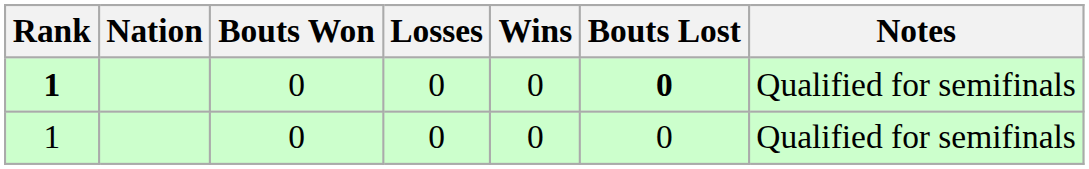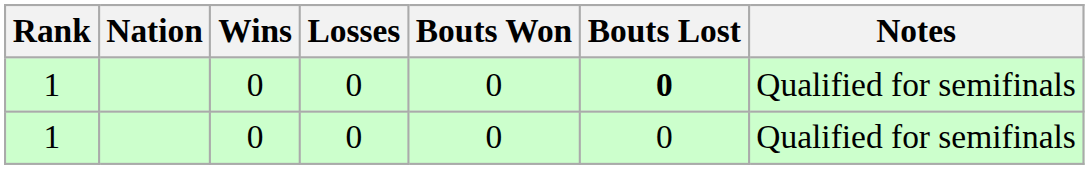columns swapped: (535, 31) <-> (297, 31)
(52, 84) bold -> (52, 84) normal
